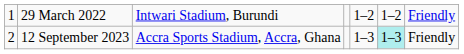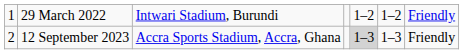(364, 37) no background -> (364, 37) lightgrey background
(391, 37) paleturquoise background -> (391, 37) no background
